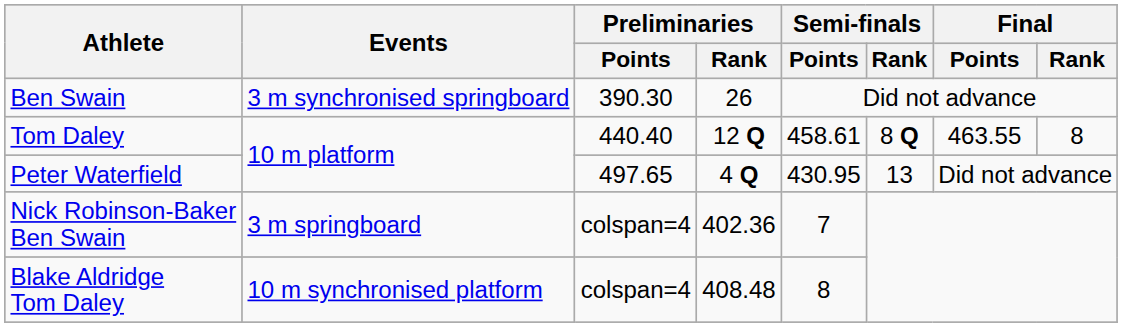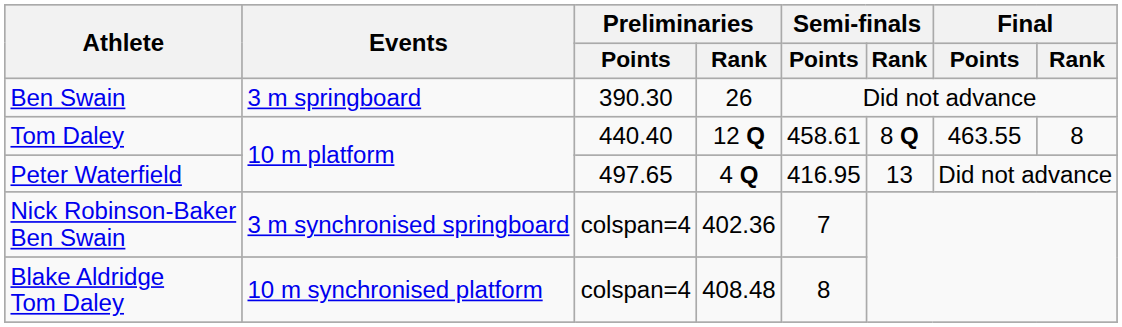(408, 98) 3 m synchronised springboard -> (334, 98) 3 m springboard
(824, 174) 430.95 -> (824, 174) 416.95
(334, 225) 3 m springboard -> (408, 225) 3 m synchronised springboard
